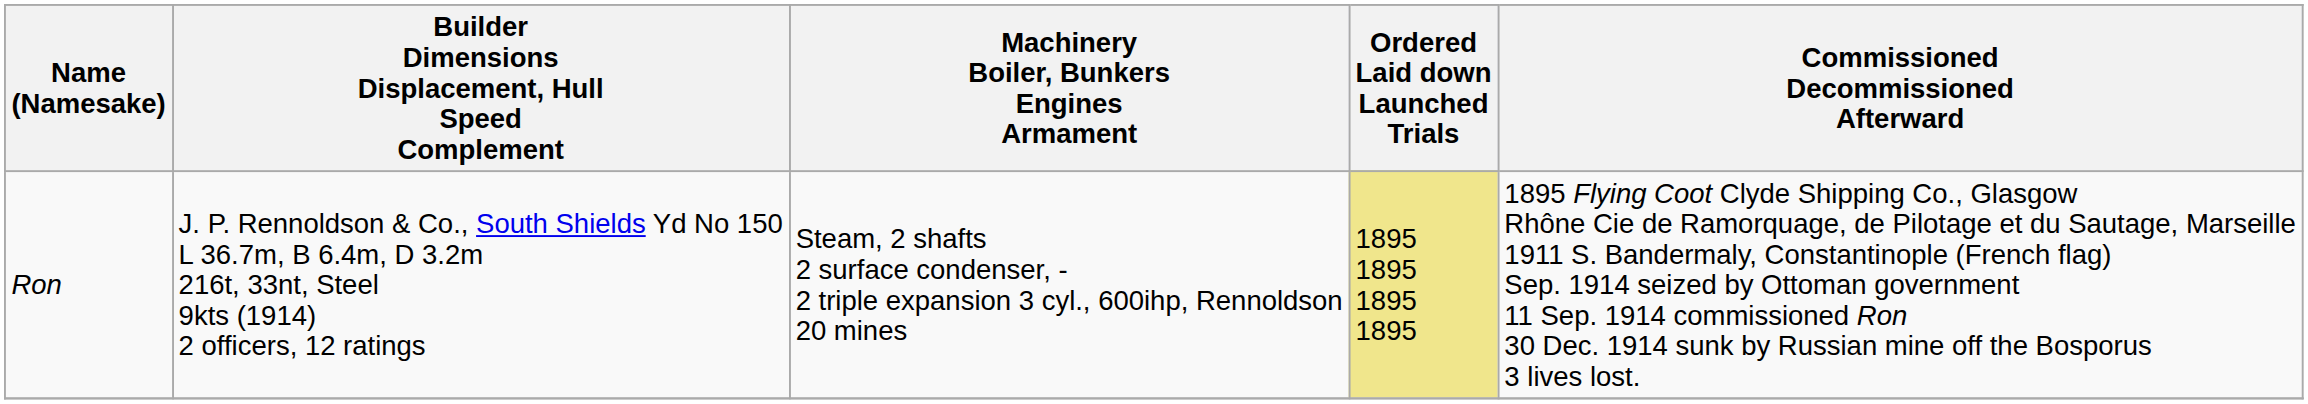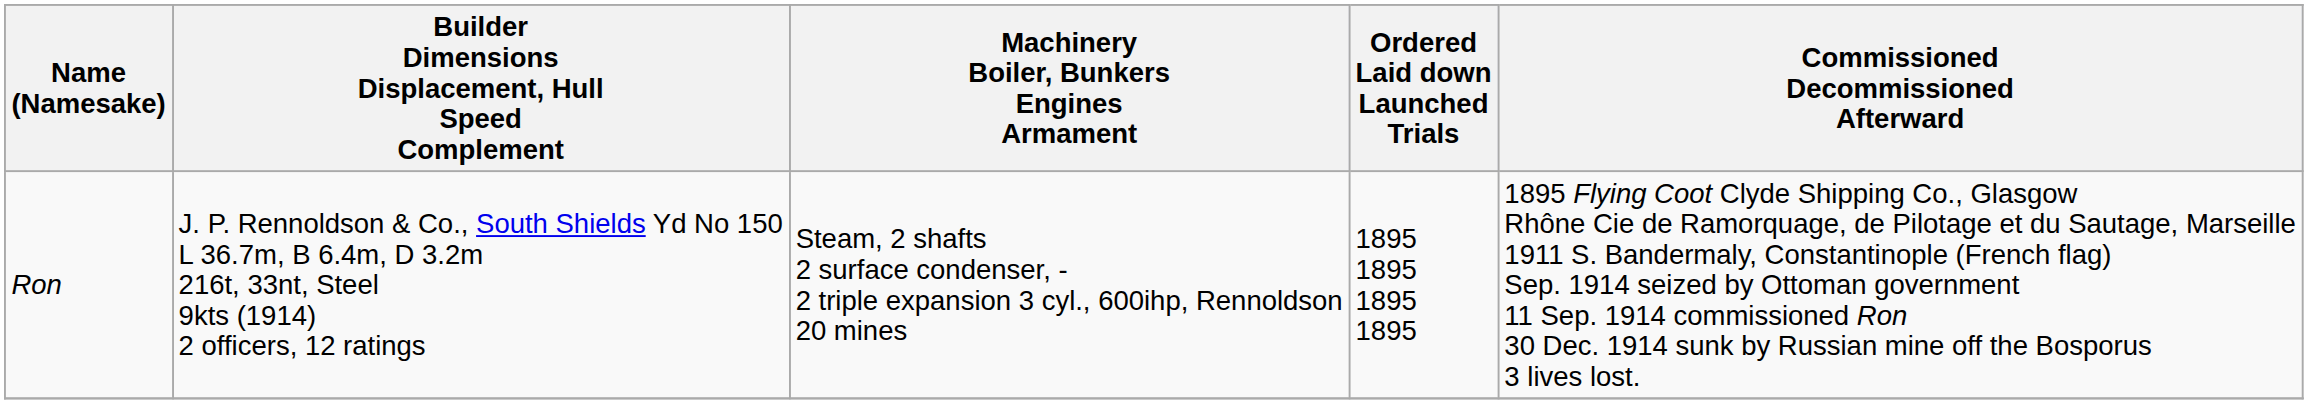(1386, 284) khaki background -> (1386, 284) no background
